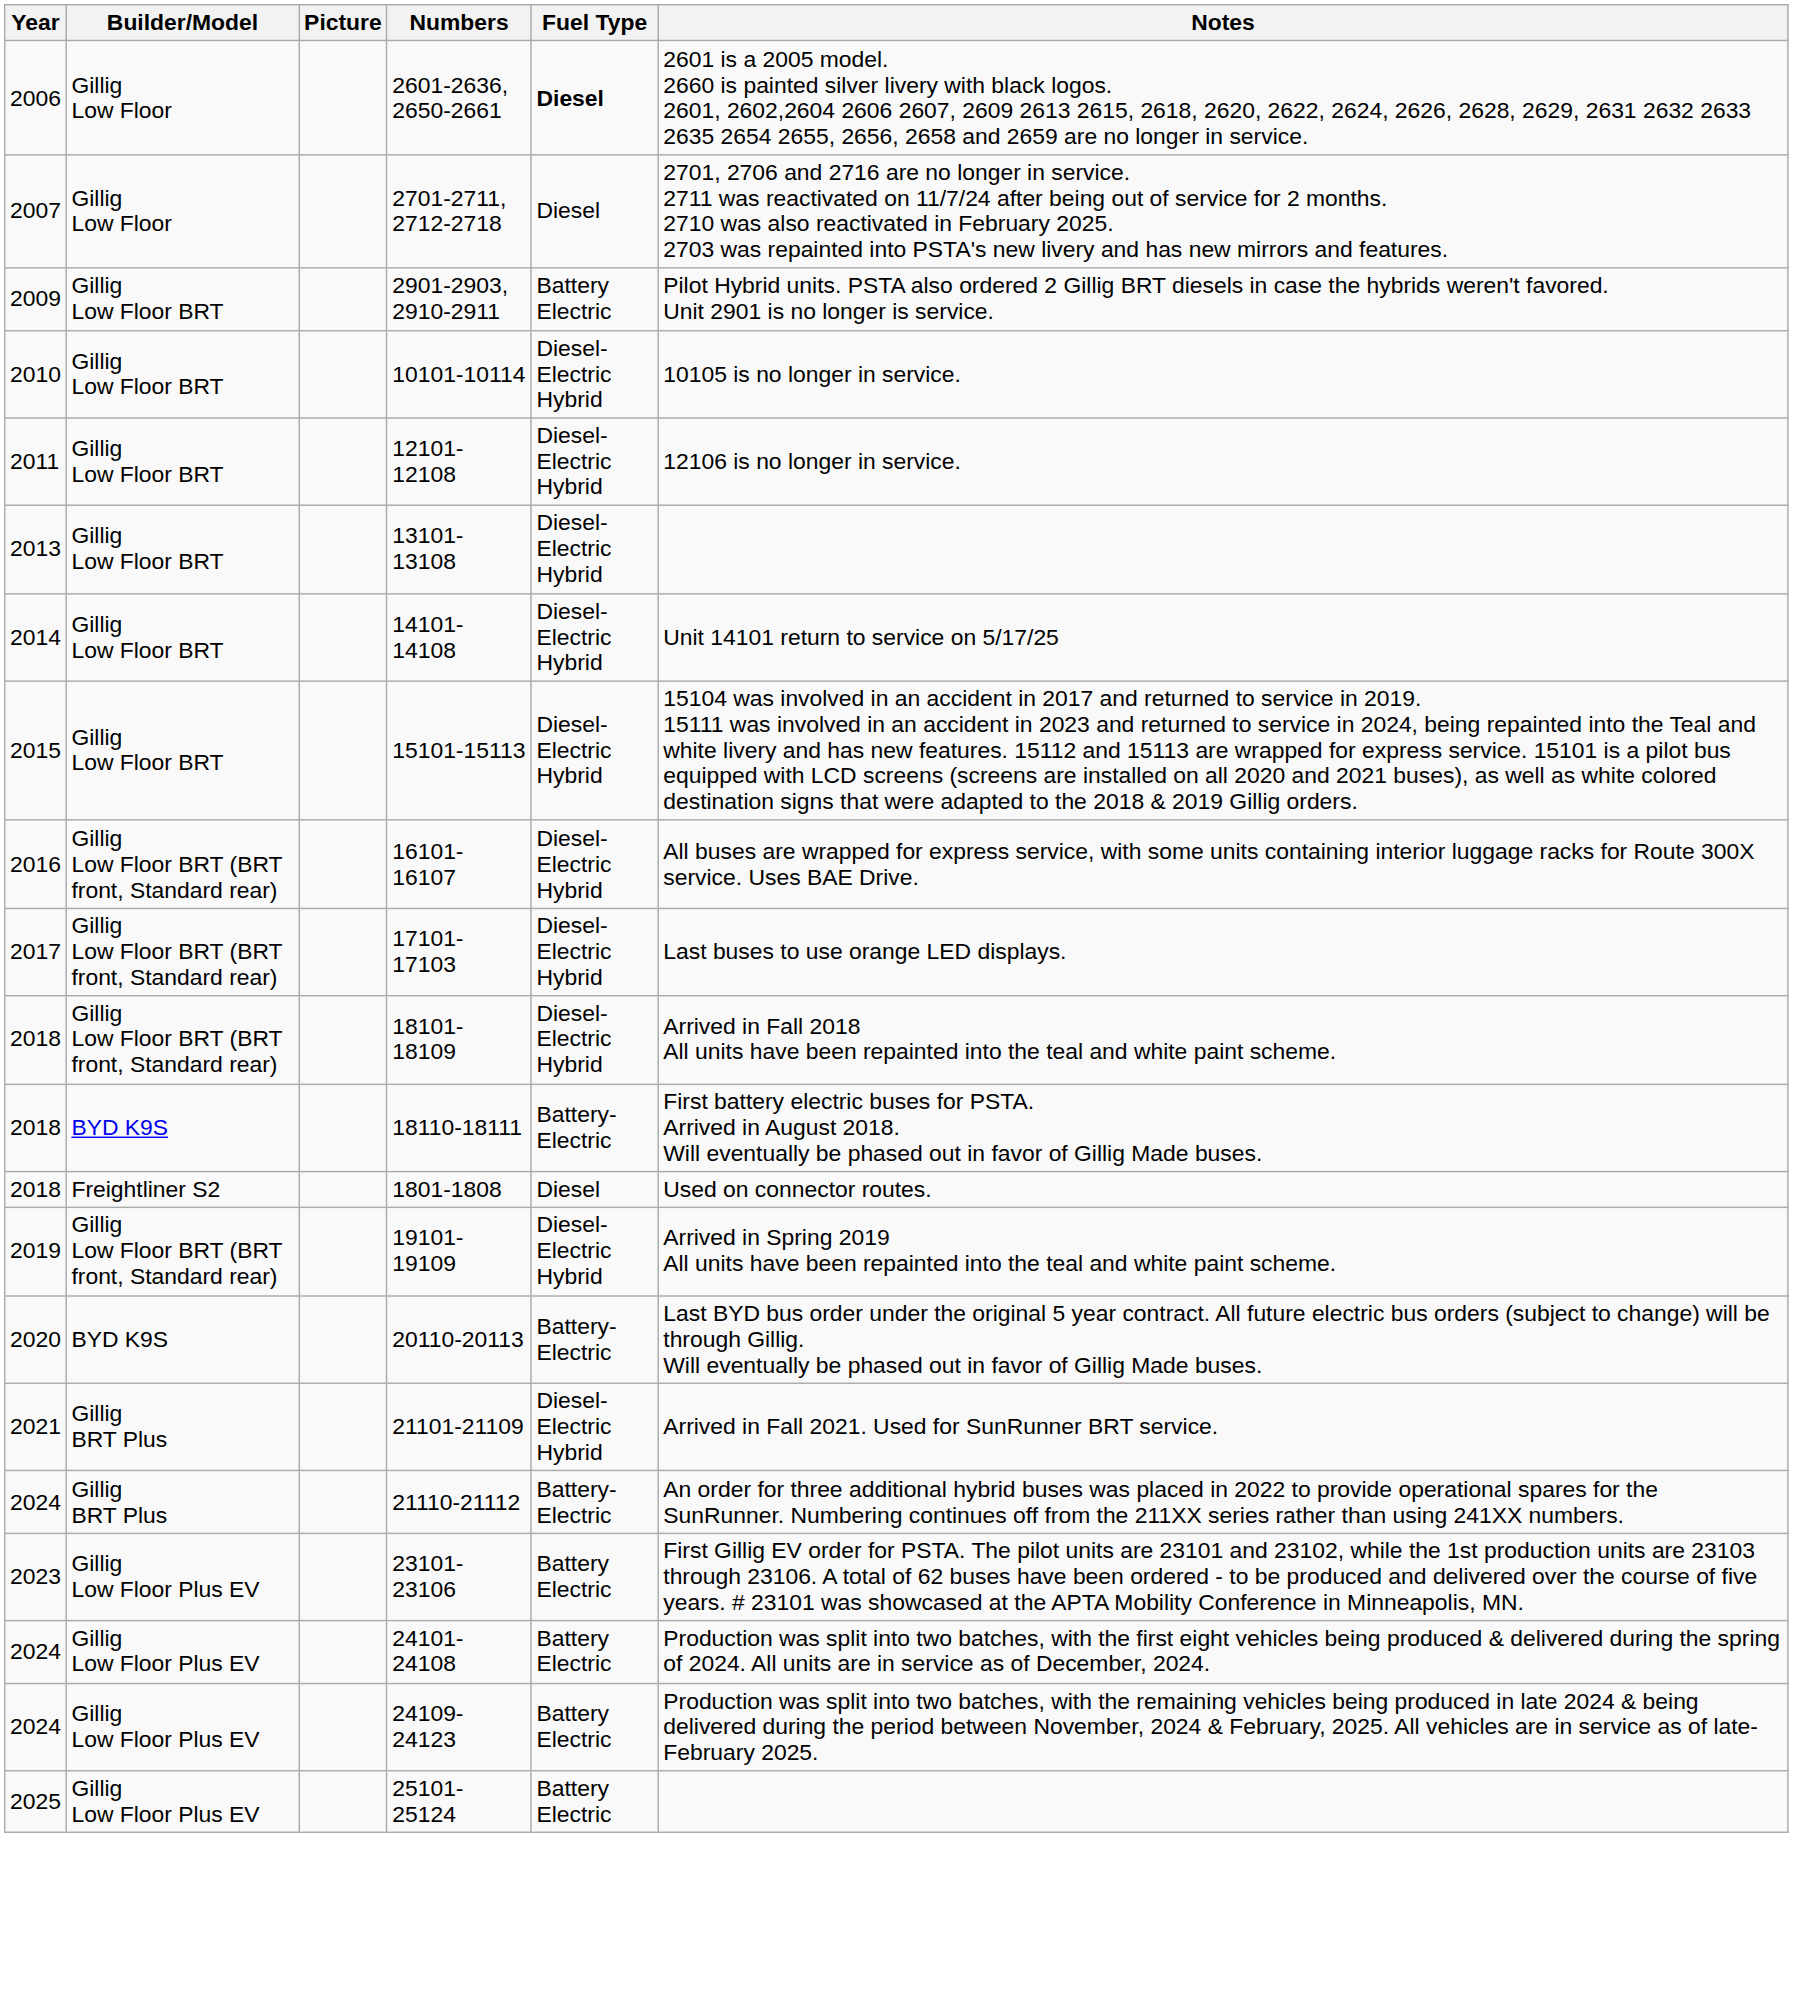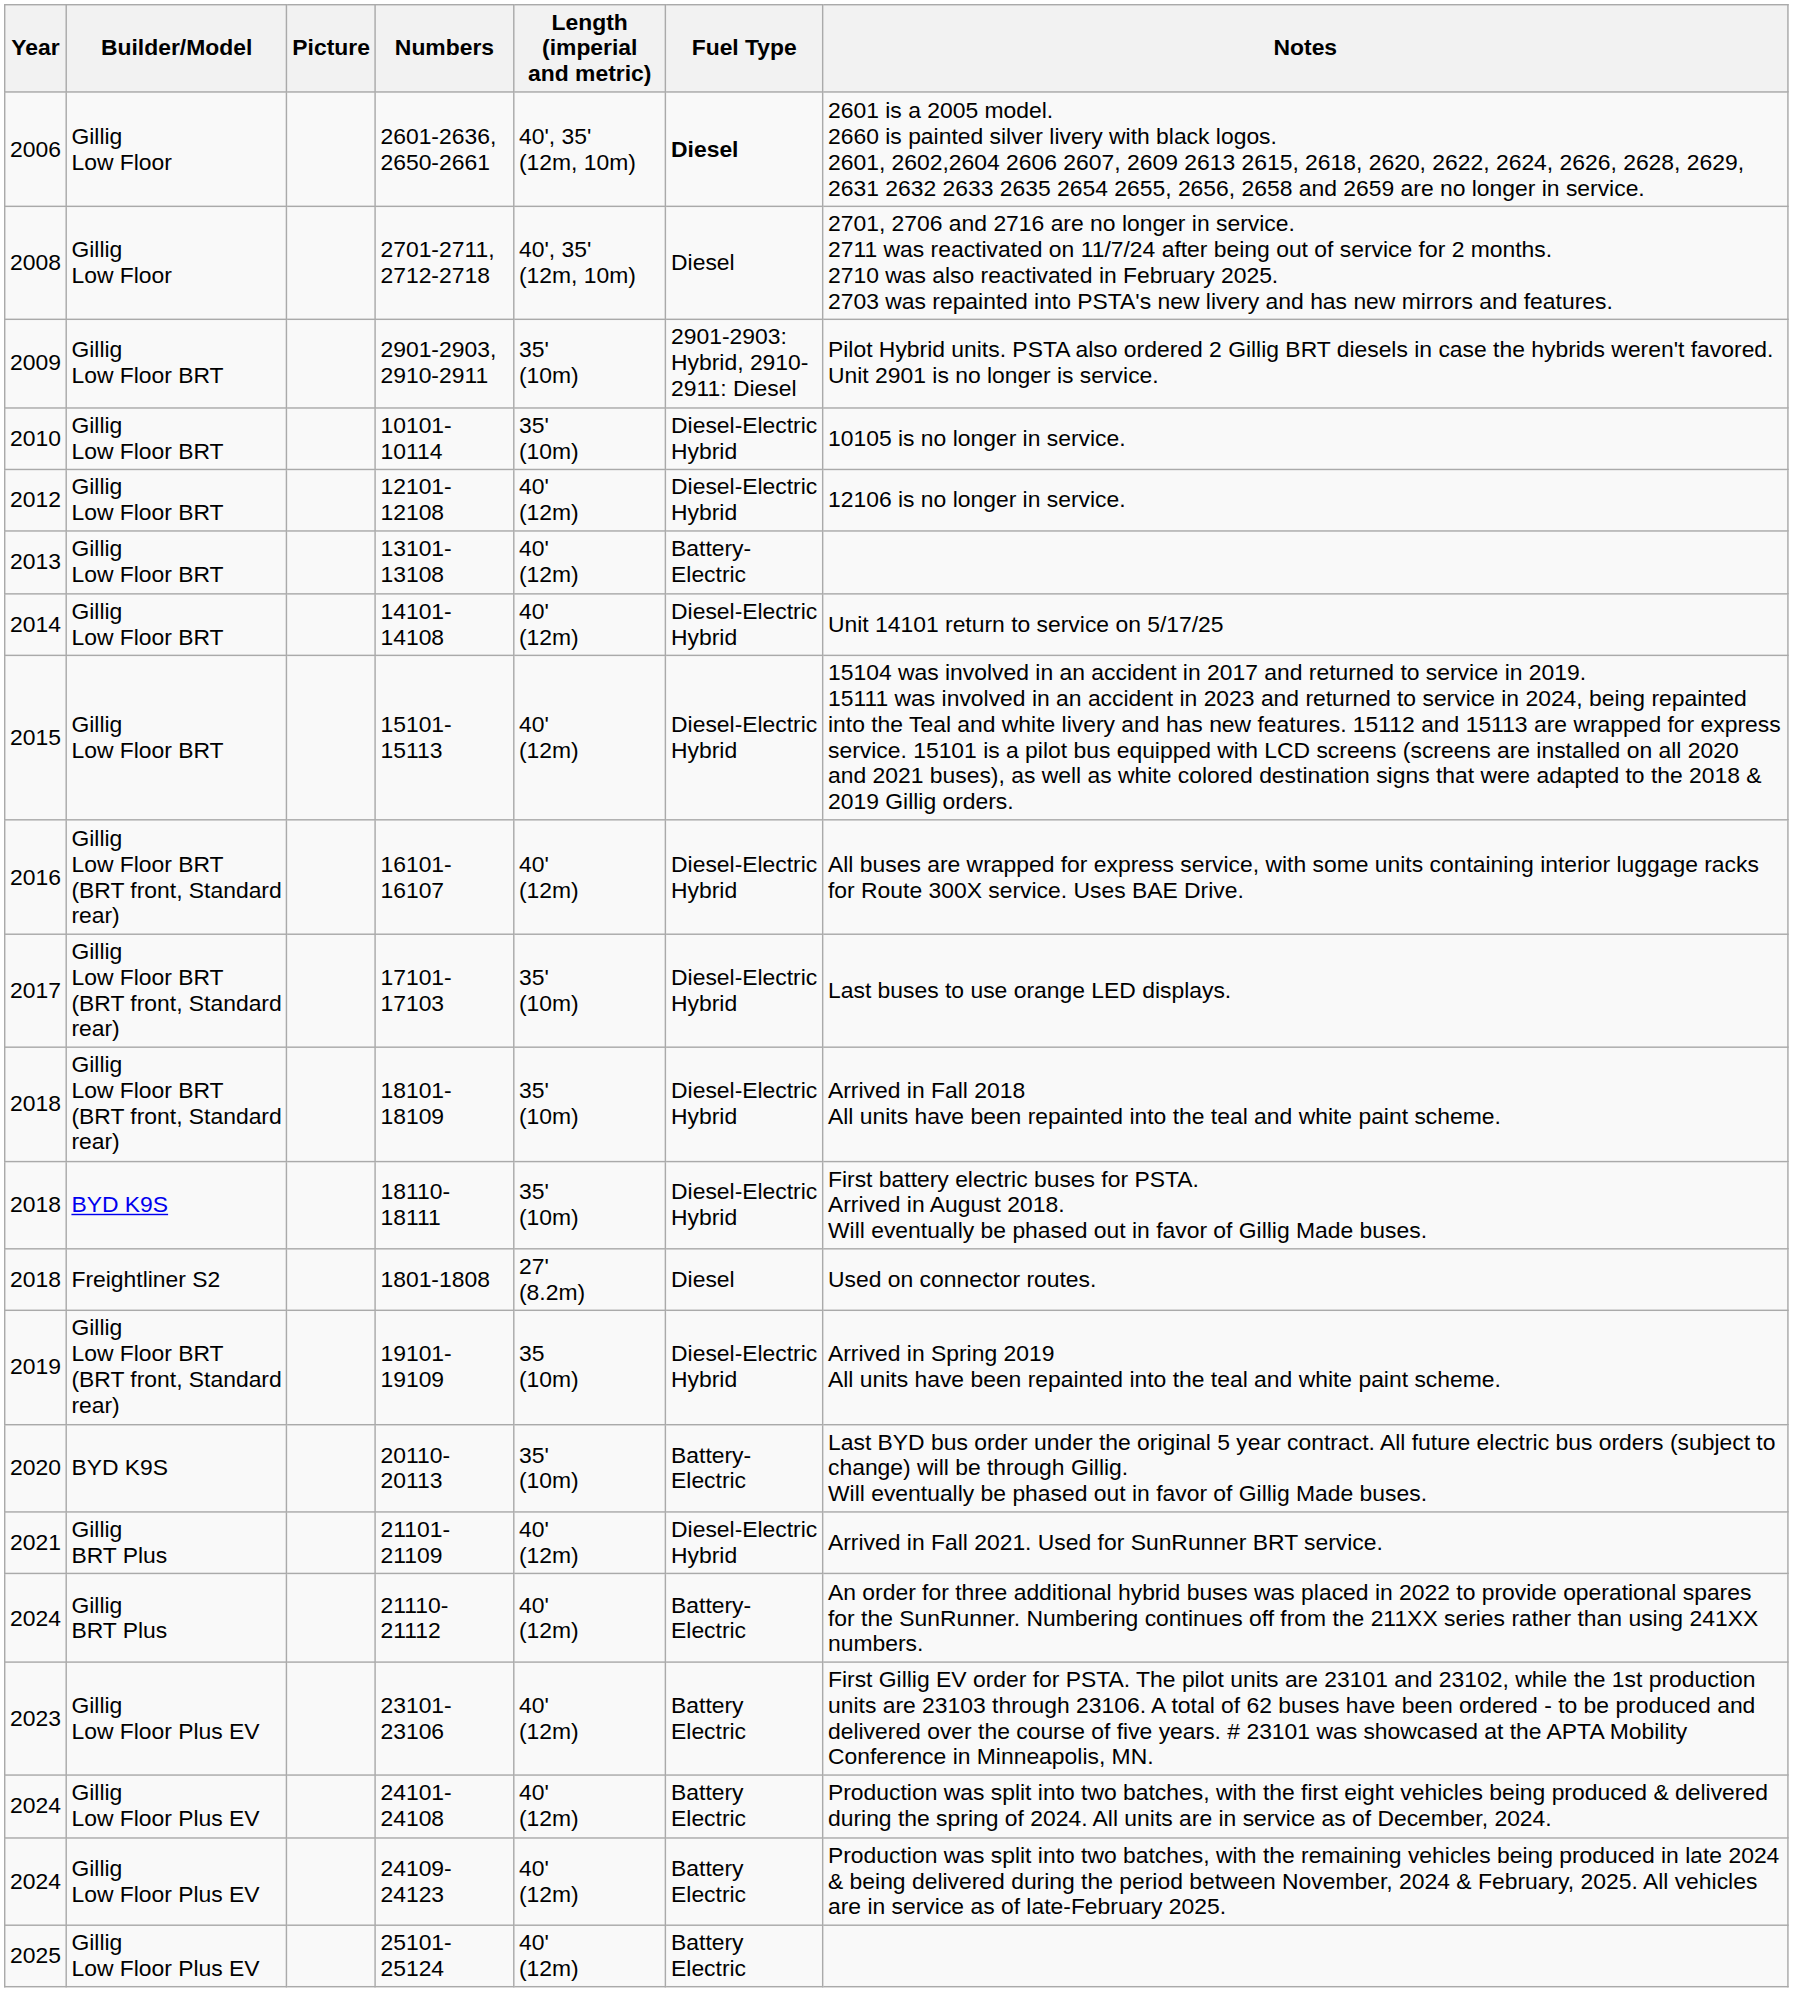+ column: (590, 48)
(35, 211) 2007 -> (35, 262) 2008
(574, 298) Battery Electric -> (740, 363) 2901-2903: Hybrid, 2910-2911: Diesel
(35, 461) 2011 -> (35, 500) 2012
(574, 549) Diesel-Electric Hybrid -> (711, 562) Battery-Electric
(577, 1127) Battery-Electric -> (744, 1204) Diesel-Electric Hybrid
